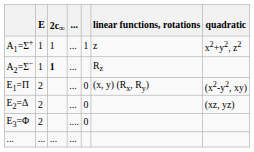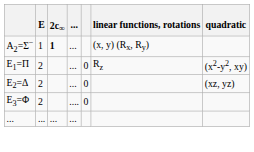- row: (20, 46)
(98, 67) Rz -> (121, 46) (x, y) (Rx, Ry)
(121, 86) (x, y) (Rx, Ry) -> (98, 65) Rz
